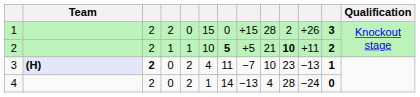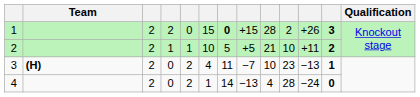(227, 30) normal -> (227, 30) bold
(227, 48) bold -> (227, 48) normal
(289, 48) bold -> (289, 48) normal
(33, 65) lavender background -> (33, 65) no background
(152, 65) bold -> (152, 65) normal
